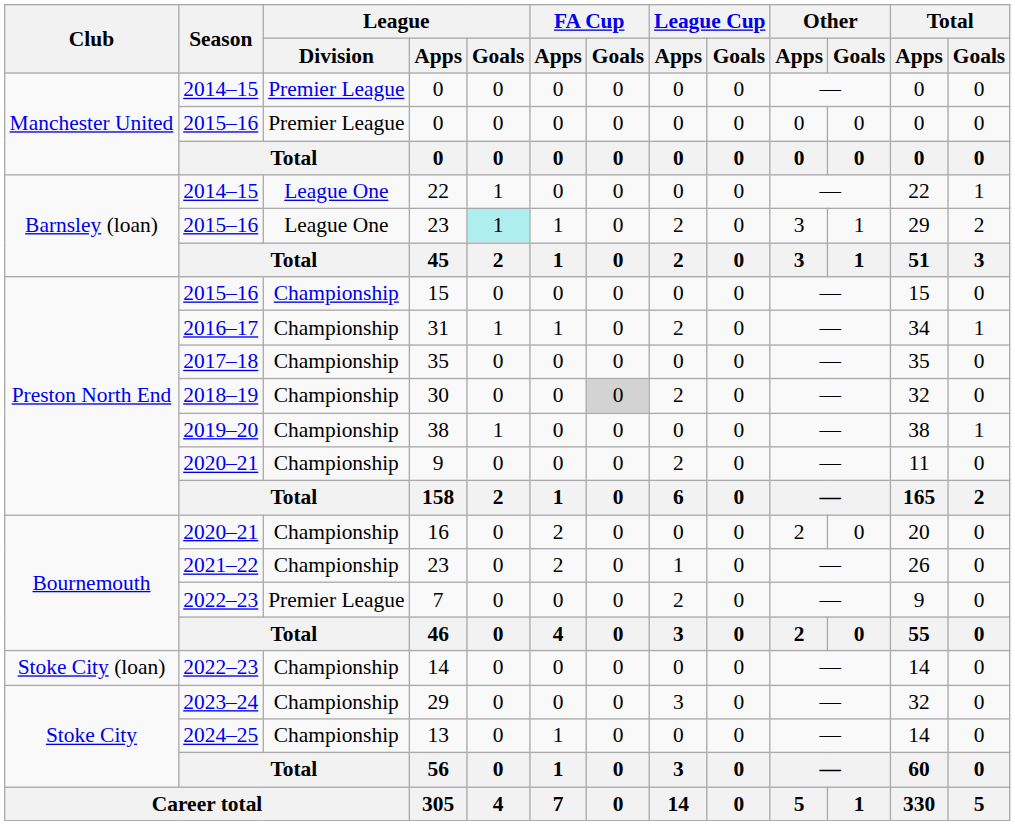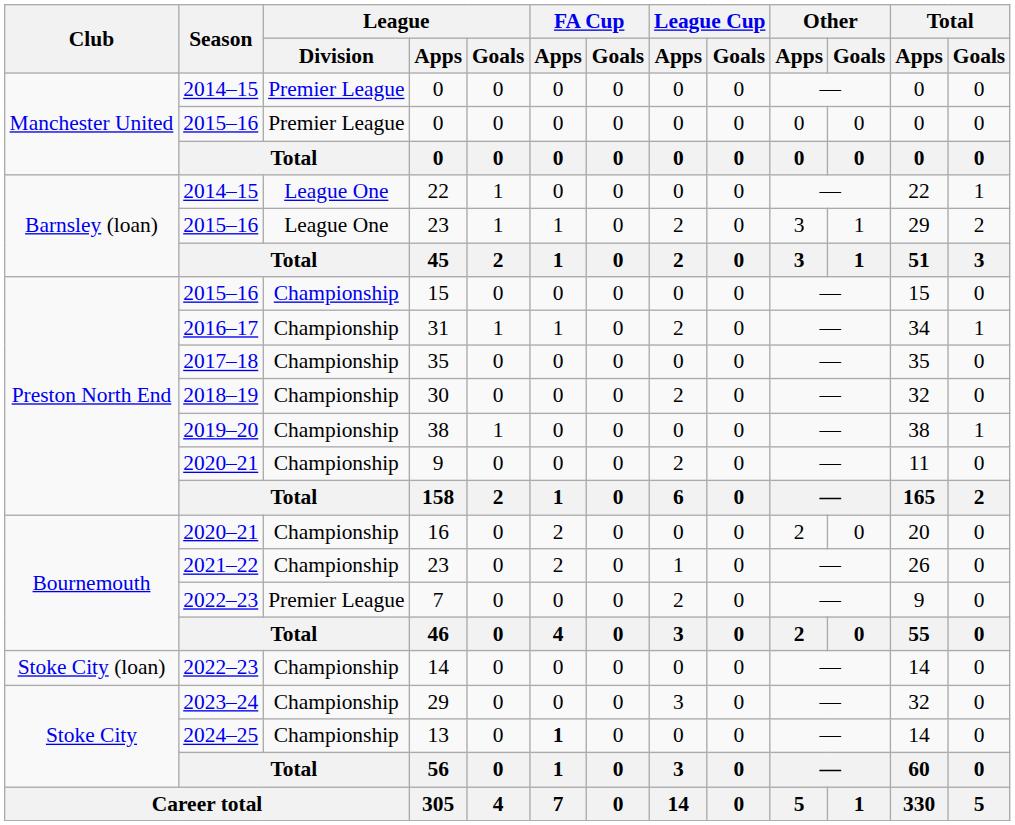(498, 225) paleturquoise background -> (498, 225) no background
(618, 395) lightgrey background -> (618, 395) no background
(558, 735) normal -> (558, 735) bold
